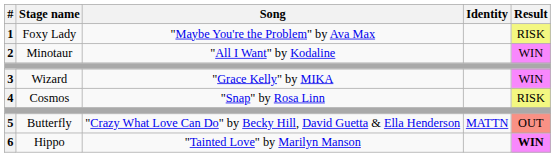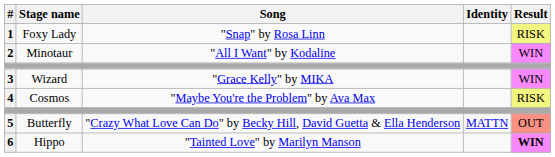(273, 33) "Maybe You're the Problem" by Ava Max -> (273, 33) "Snap" by Rosa Linn
(273, 98) "Snap" by Rosa Linn -> (273, 98) "Maybe You're the Problem" by Ava Max
